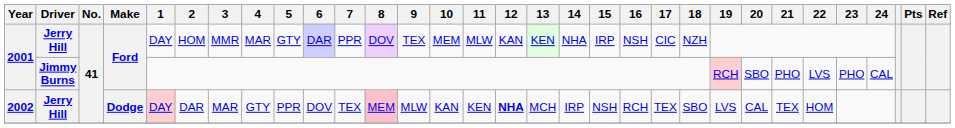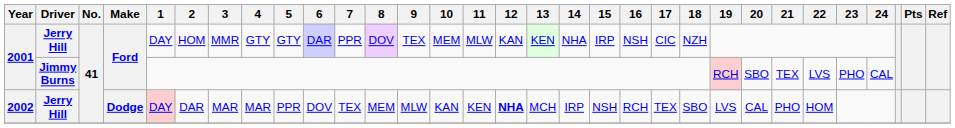(258, 40) MAR -> (258, 40) GTY
(787, 74) PHO -> (787, 74) TEX
(258, 107) GTY -> (258, 107) MAR
(381, 107) pink background -> (381, 107) no background
(787, 107) TEX -> (787, 107) PHO
